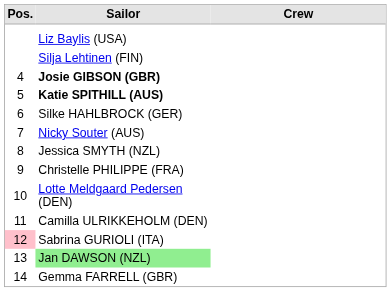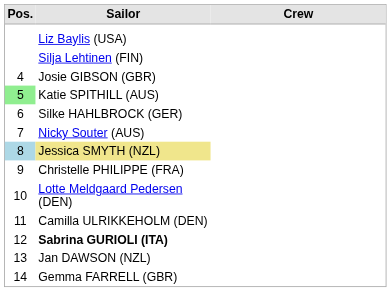(99, 76) bold -> (97, 76) normal
(20, 95) no background -> (20, 95) lightgreen background
(101, 95) bold -> (99, 95) normal
(20, 151) no background -> (20, 151) lightblue background
(99, 151) no background -> (99, 151) khaki background
(20, 239) pink background -> (20, 239) no background
(101, 239) normal -> (103, 239) bold
(95, 258) lightgreen background -> (95, 258) no background
